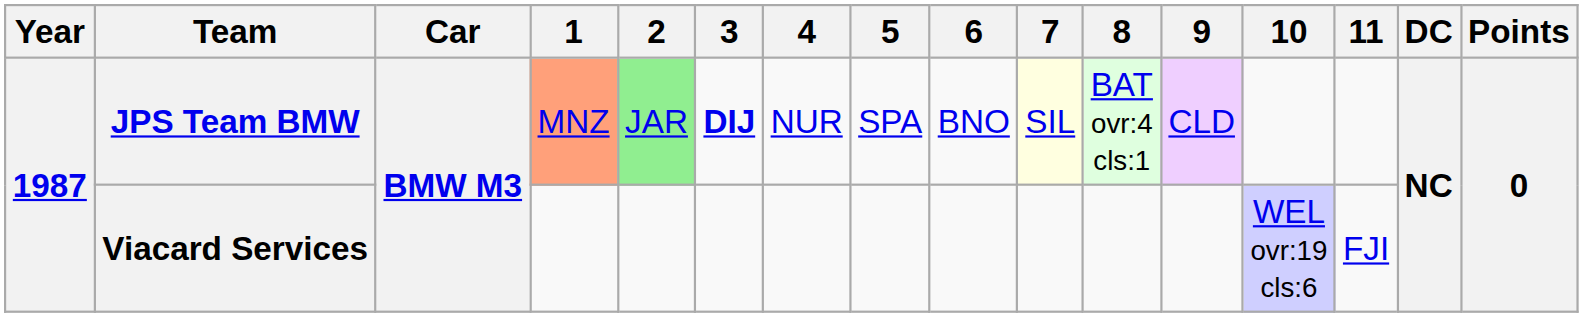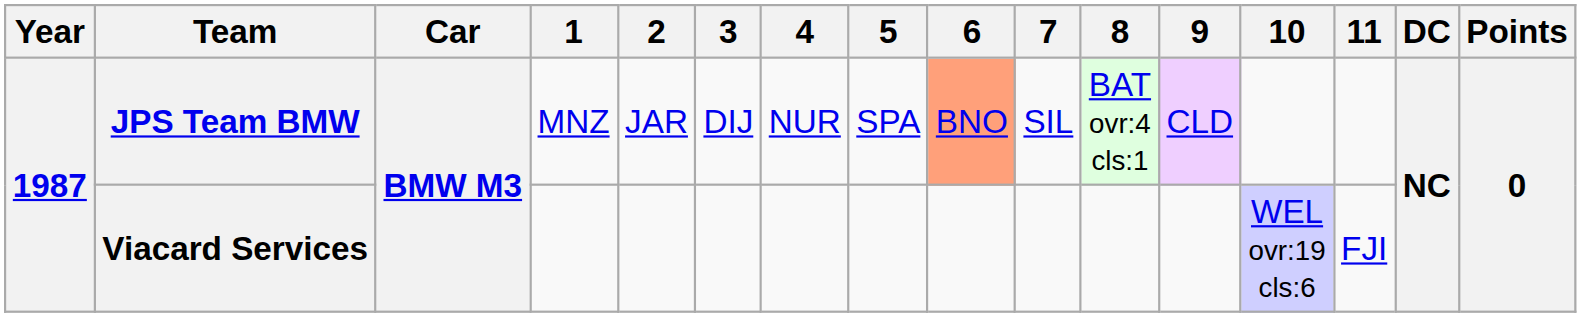(574, 122) lightsalmon background -> (574, 122) no background
(657, 122) lightgreen background -> (657, 122) no background
(729, 122) bold -> (728, 122) normal
(974, 122) no background -> (972, 122) lightsalmon background
(1050, 122) lightyellow background -> (1048, 122) no background
